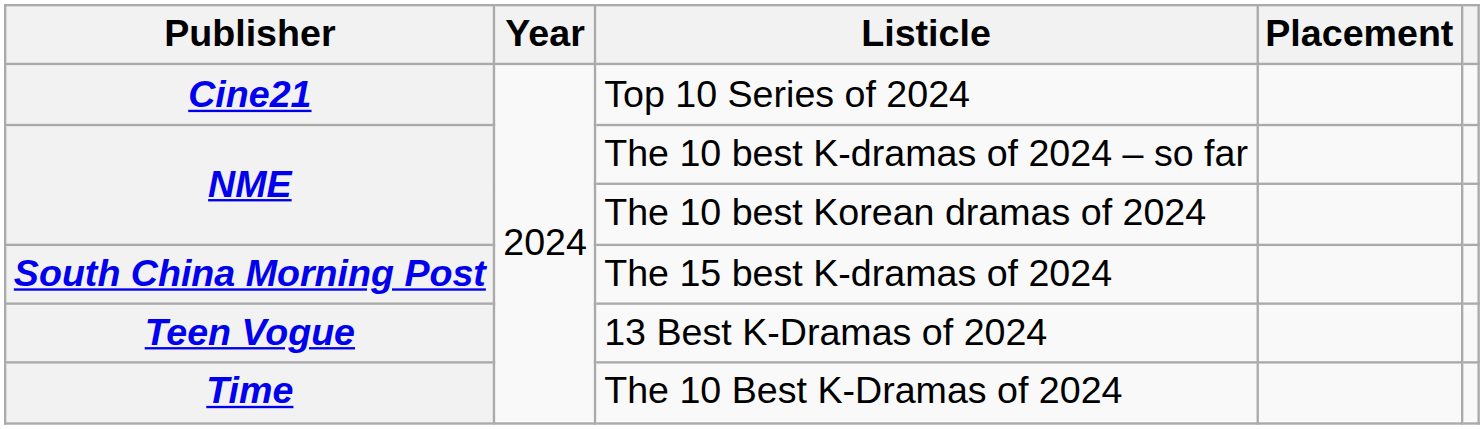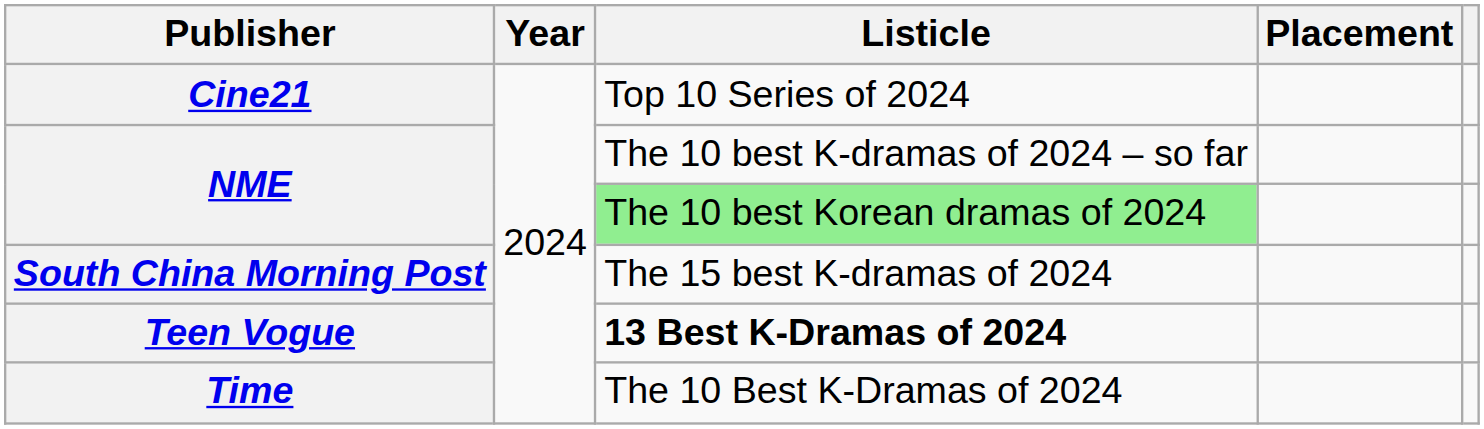(905, 213) no background -> (905, 213) lightgreen background
(826, 332) normal -> (835, 332) bold
